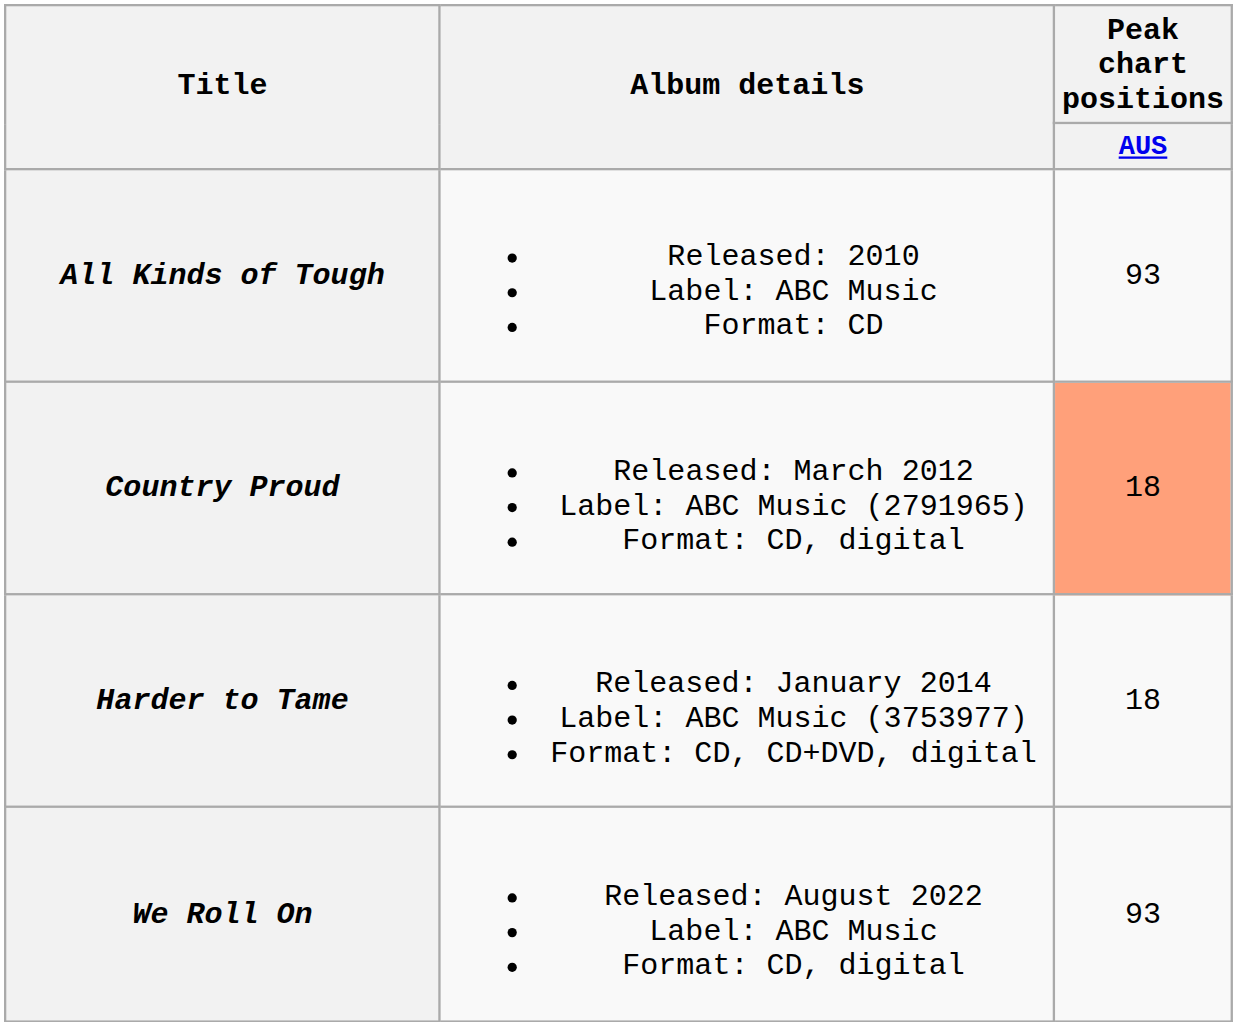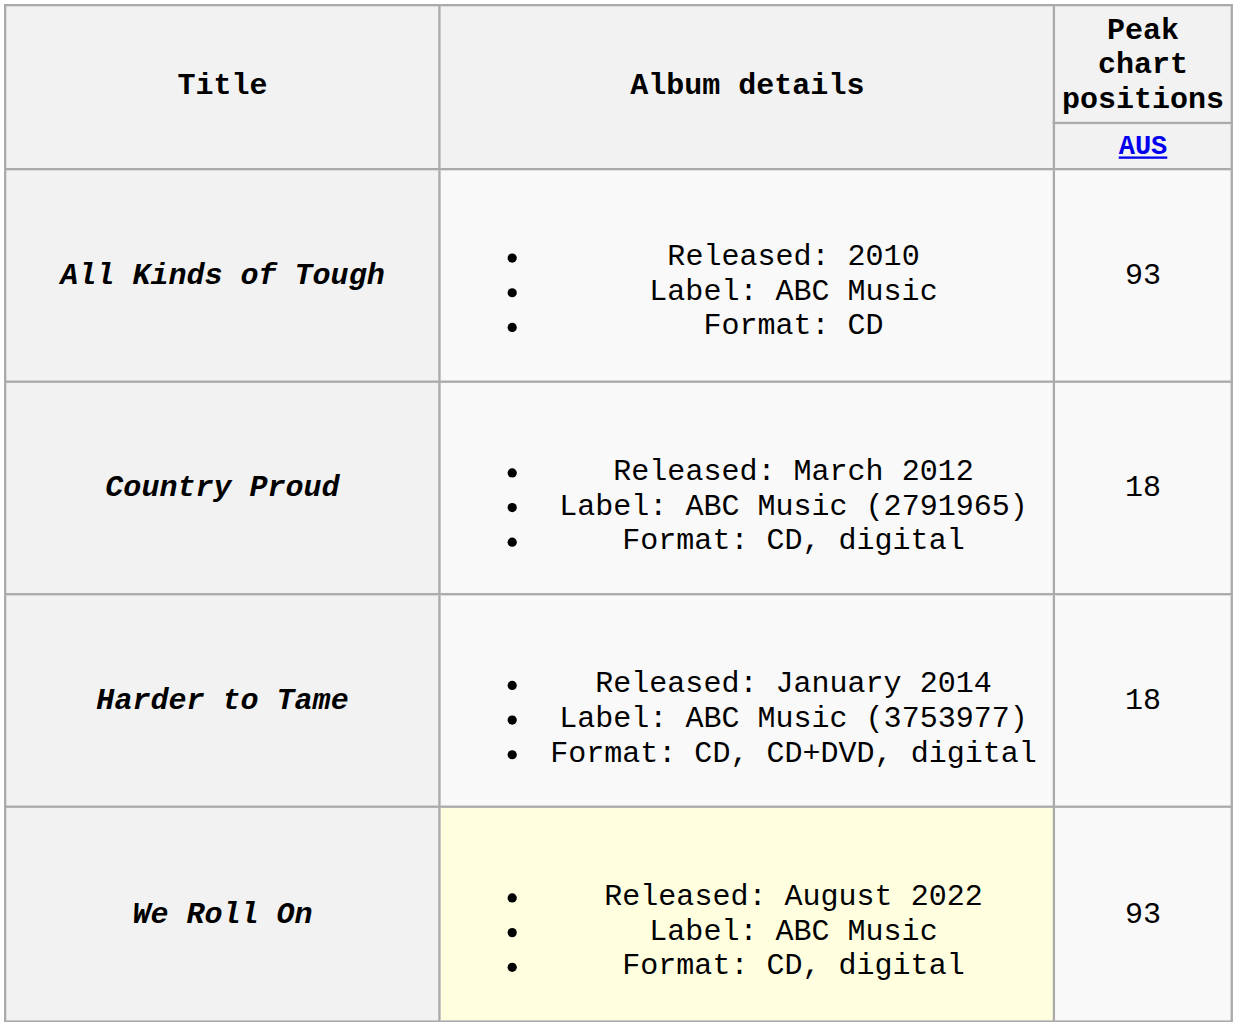(1143, 488) lightsalmon background -> (1143, 488) no background
(747, 931) no background -> (747, 931) lightyellow background
